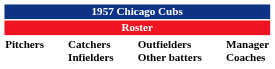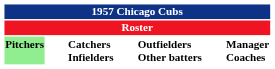(25, 44) no background -> (25, 44) lightgreen background
